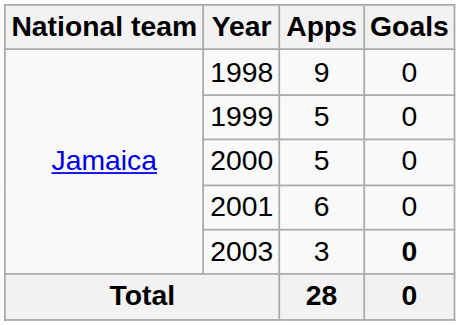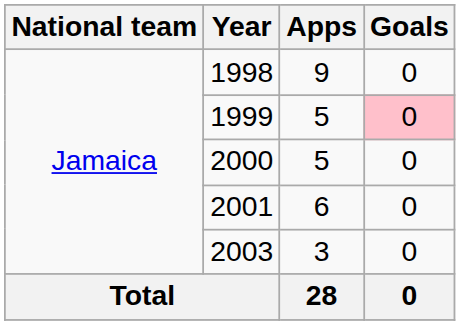(409, 116) no background -> (409, 116) pink background
(409, 251) bold -> (409, 251) normal
